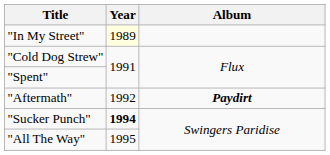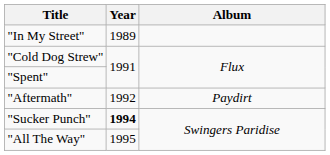(123, 35) lightyellow background -> (123, 35) no background
(232, 98) bold -> (232, 98) normal
